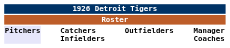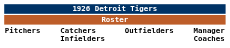(23, 31) lavender background -> (23, 31) no background
